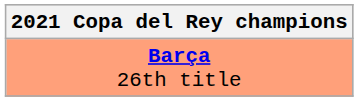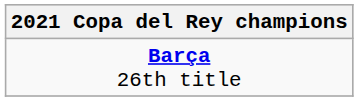(179, 68) lightsalmon background -> (179, 68) no background
